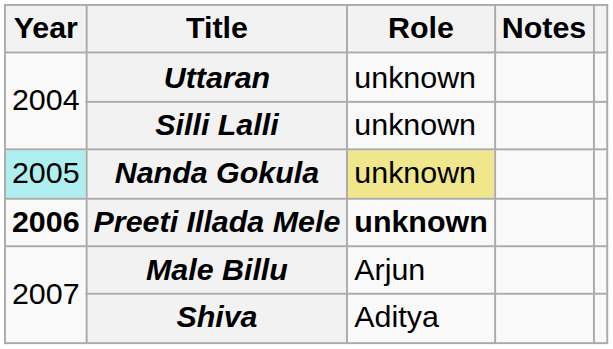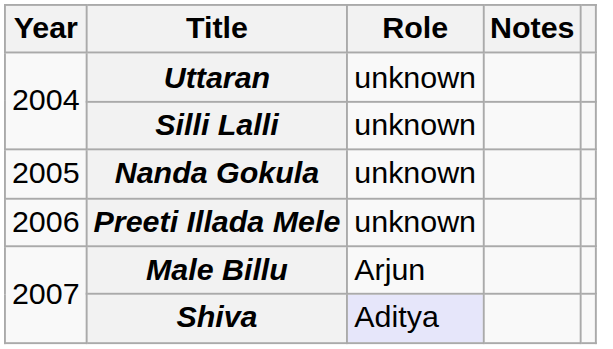(46, 173) paleturquoise background -> (46, 173) no background
(415, 173) khaki background -> (415, 173) no background
(46, 221) bold -> (46, 221) normal
(421, 221) bold -> (415, 221) normal
(397, 317) no background -> (397, 317) lavender background
